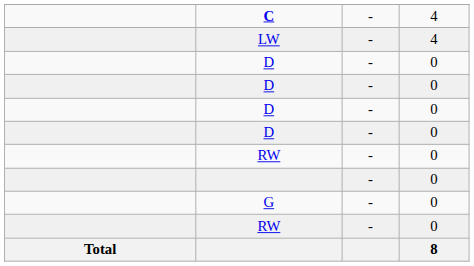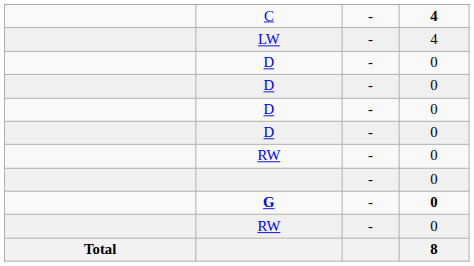(269, 16) bold -> (269, 16) normal
(434, 16) normal -> (434, 16) bold
(269, 202) normal -> (269, 202) bold
(434, 202) normal -> (434, 202) bold
